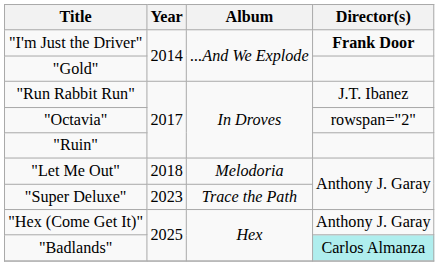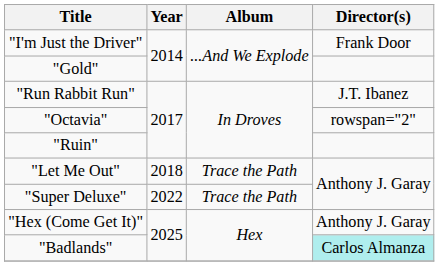(373, 42) bold -> (373, 42) normal
(249, 171) Melodoria -> (249, 171) Trace the Path
(167, 196) 2023 -> (167, 196) 2022
